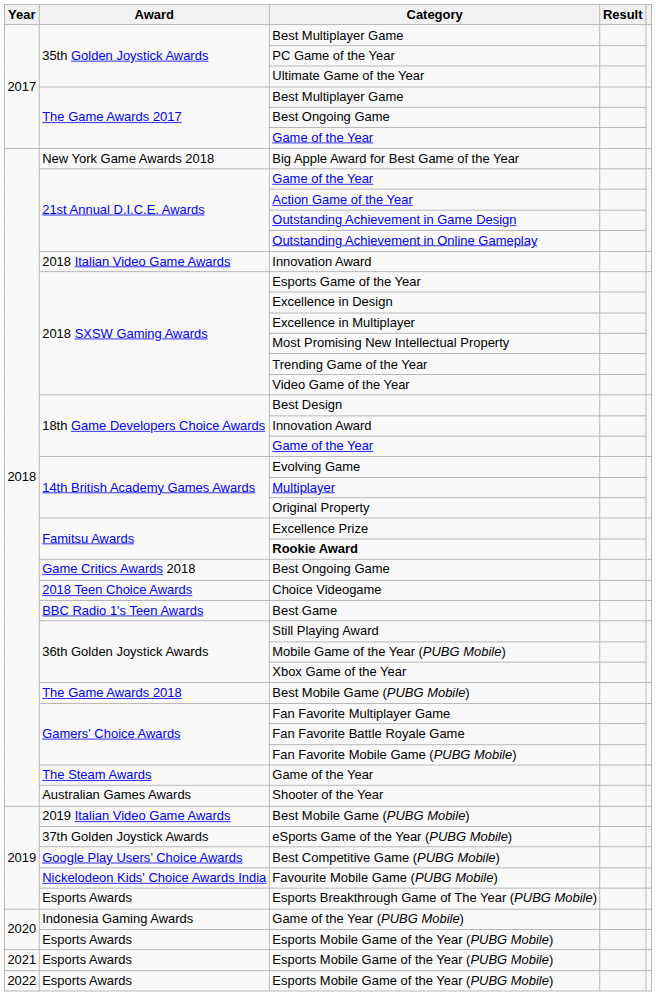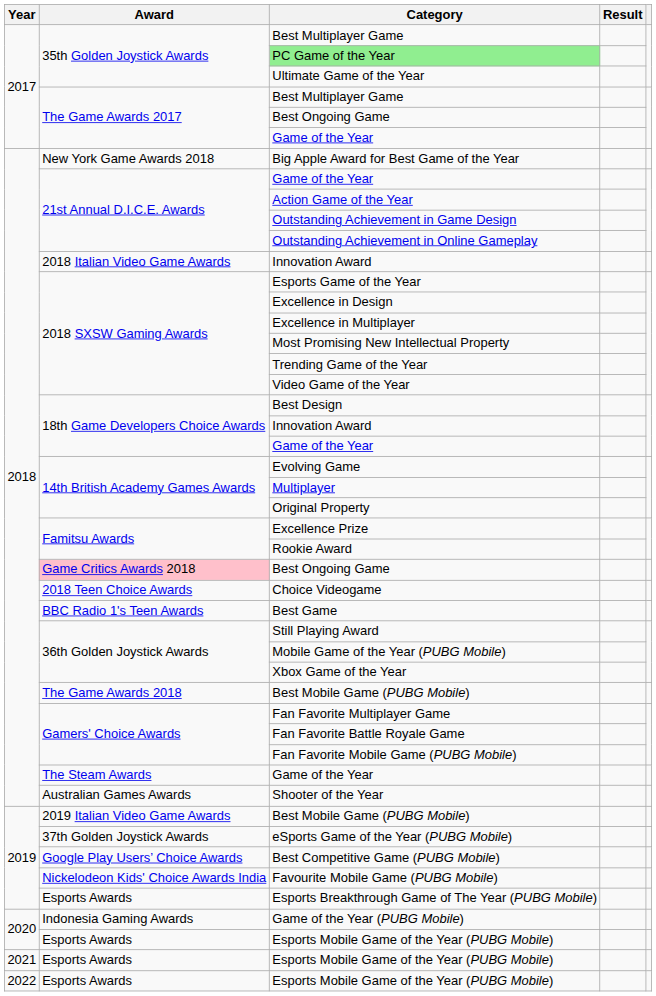(334, 55) no background -> (334, 55) lightgreen background
(315, 549) bold -> (312, 549) normal
(119, 569) no background -> (119, 569) pink background
